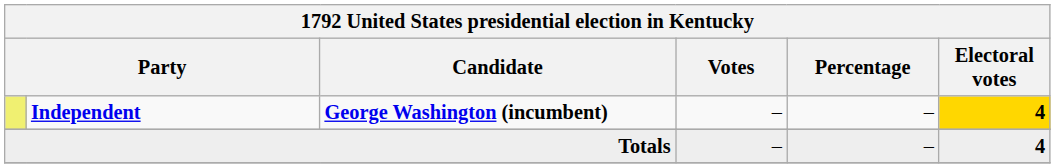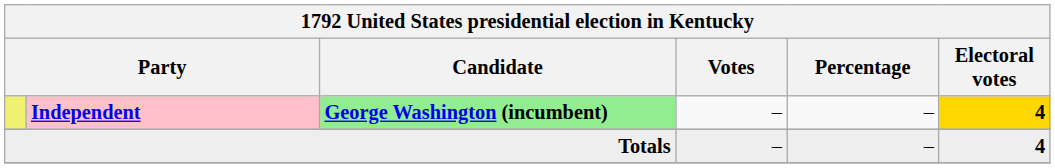(86, 112) no background -> (86, 112) pink background
(466, 112) no background -> (466, 112) lightgreen background
